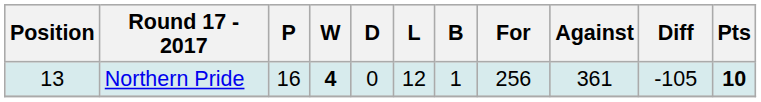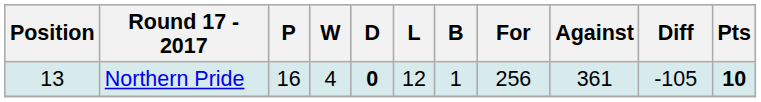(331, 79) bold -> (331, 79) normal
(372, 79) normal -> (372, 79) bold
